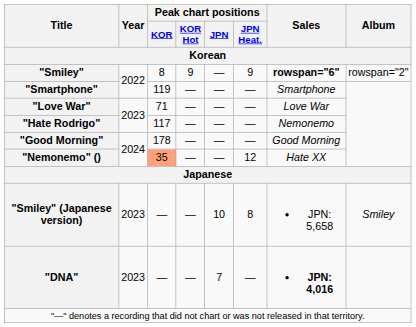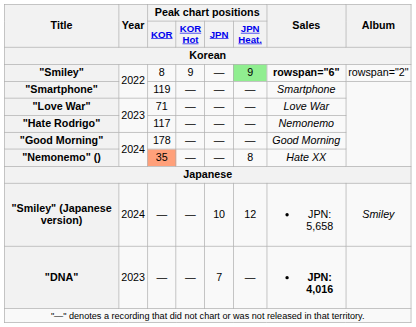(250, 72) no background -> (250, 72) lightgreen background
(250, 157) 12 -> (250, 157) 8
(133, 214) 2023 -> (133, 214) 2024
(250, 214) 8 -> (250, 214) 12
